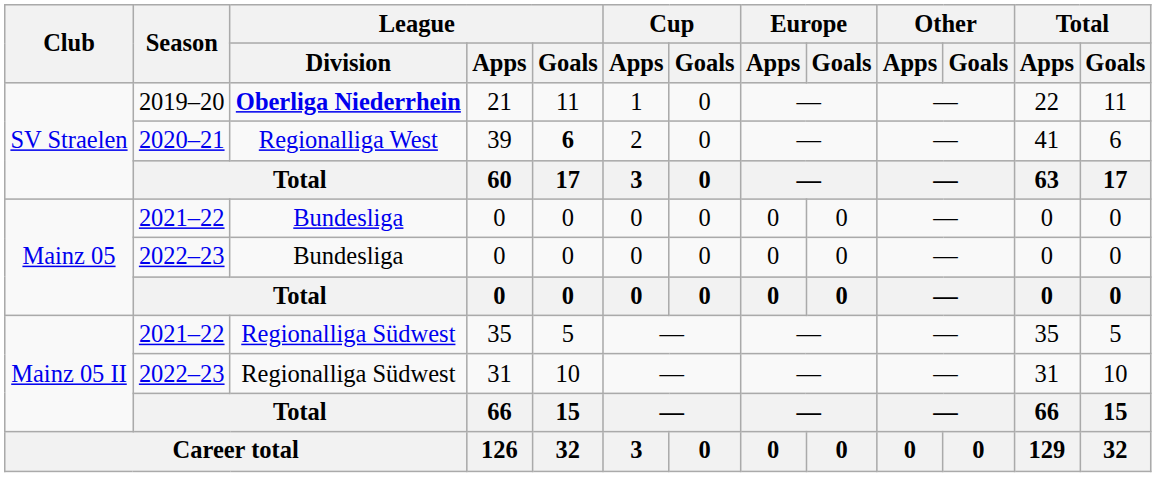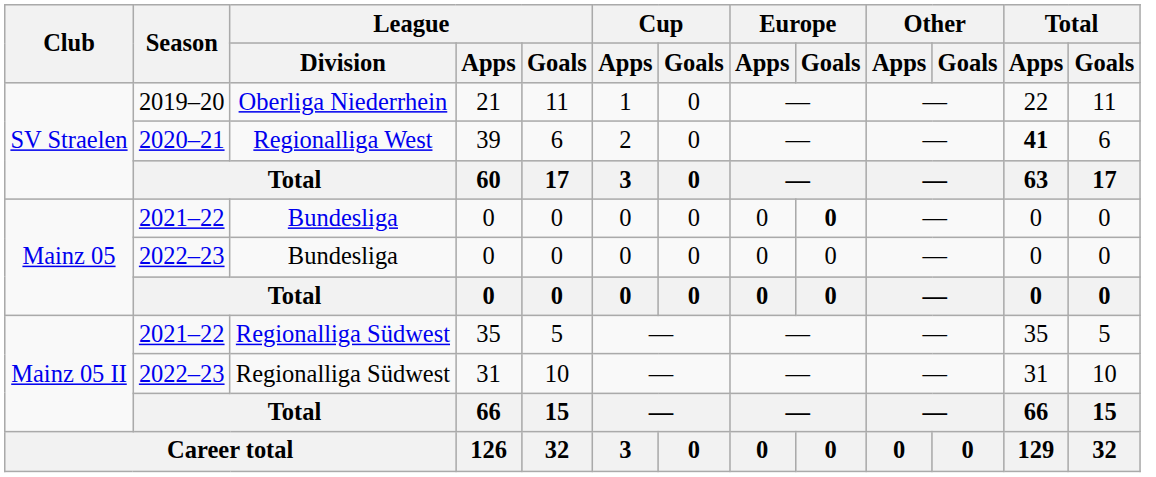(348, 101) bold -> (343, 101) normal
(568, 140) bold -> (557, 140) normal
(1047, 140) normal -> (1036, 140) bold
(842, 218) normal -> (831, 218) bold
